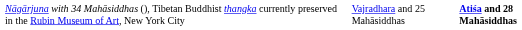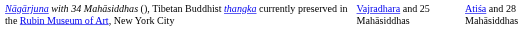(488, 15) bold -> (492, 15) normal
